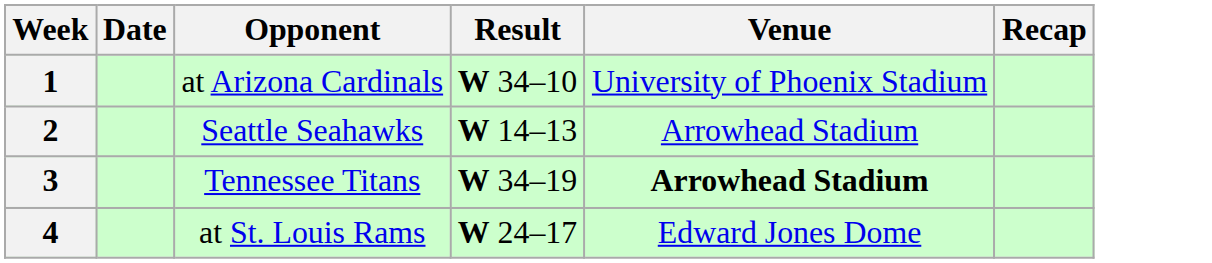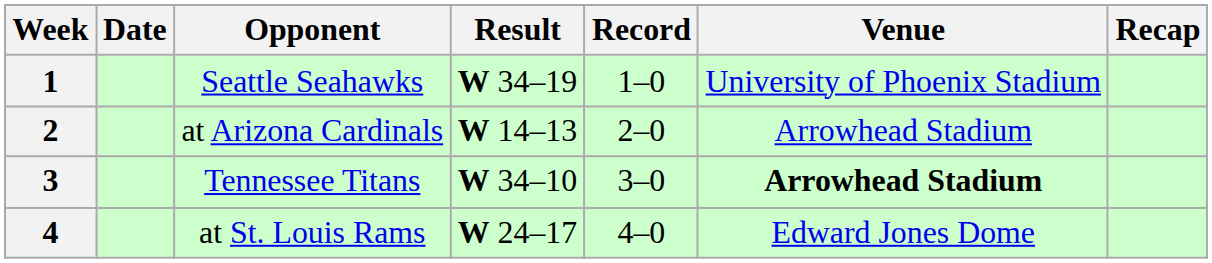+ column: (641, 29)
(312, 80) at Arizona Cardinals -> (312, 80) Seattle Seahawks
(518, 80) W 34–10 -> (518, 80) W 34–19
(312, 130) Seattle Seahawks -> (312, 130) at Arizona Cardinals
(518, 181) W 34–19 -> (518, 181) W 34–10
